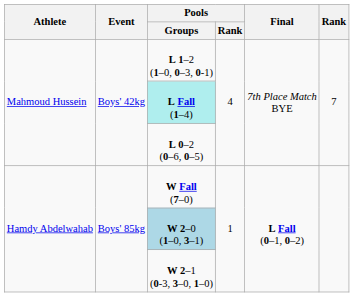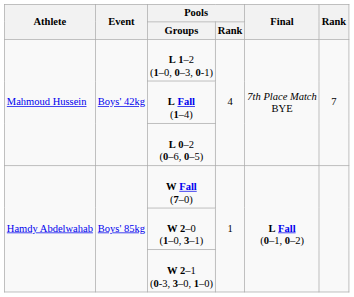(181, 109) paleturquoise background -> (181, 109) no background
(181, 235) lightblue background -> (181, 235) no background
